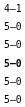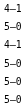(13, 45) 5–0 -> (13, 45) 4–1
(13, 63) bold -> (13, 63) normal
